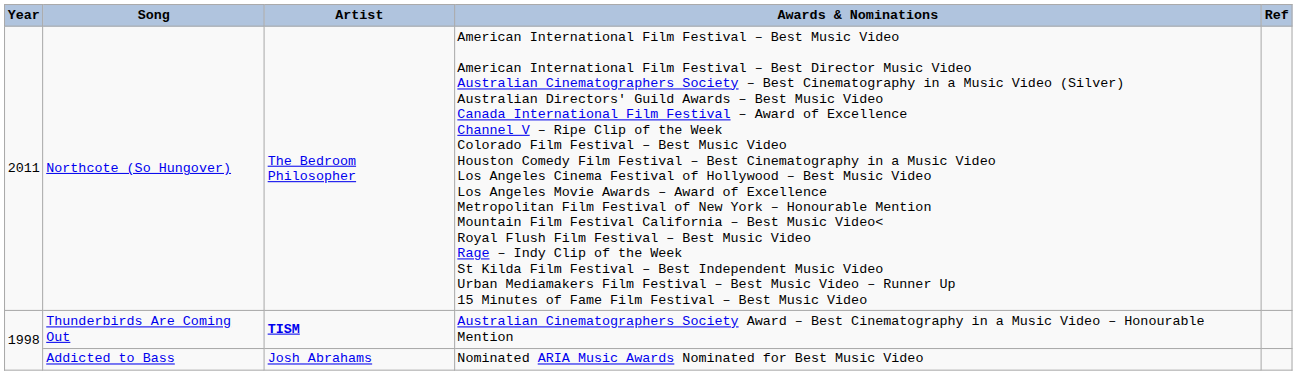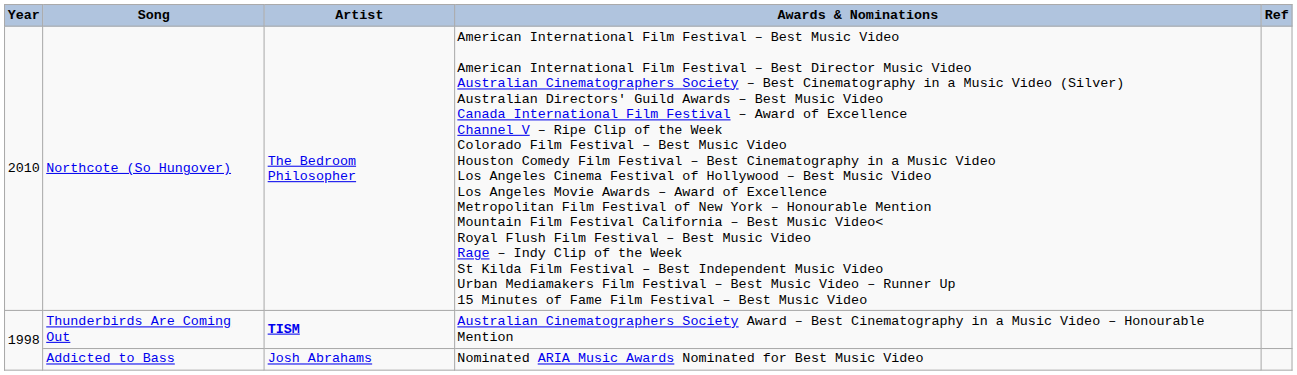(24, 169) 2011 -> (24, 169) 2010
